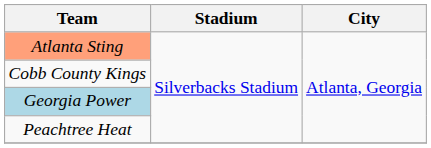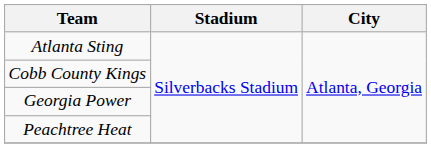(77, 45) lightsalmon background -> (77, 45) no background
(77, 101) lightblue background -> (77, 101) no background
